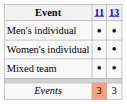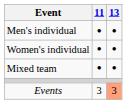(99, 91) lightsalmon background -> (99, 91) no background
(114, 91) no background -> (114, 91) lightsalmon background
